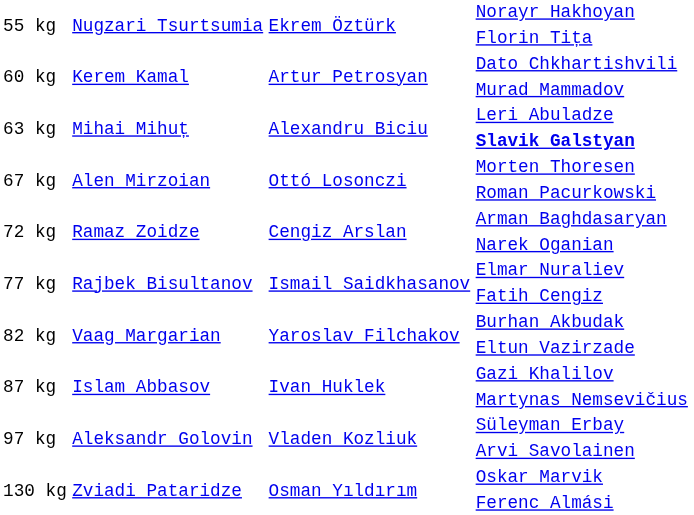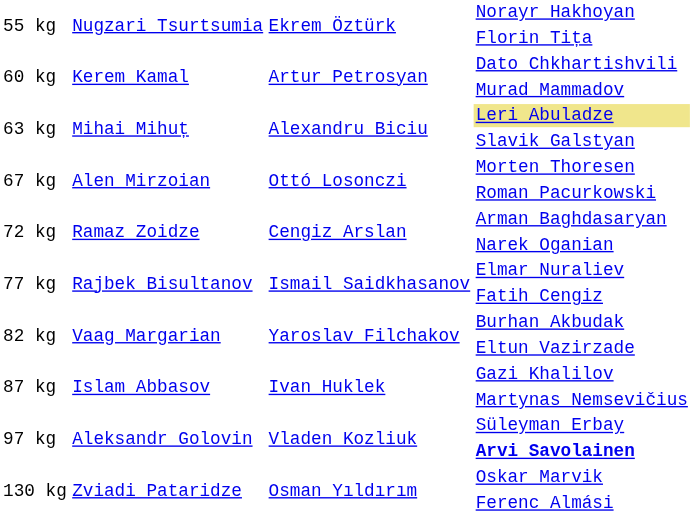(545, 116) no background -> (545, 116) khaki background
(555, 141) bold -> (555, 141) normal
(555, 452) normal -> (555, 452) bold
